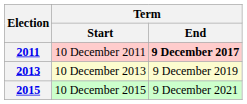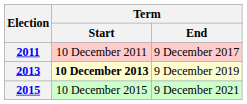(195, 52) bold -> (197, 52) normal
(100, 71) normal -> (102, 71) bold
